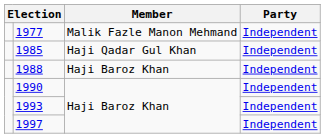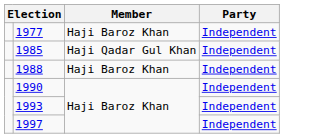(152, 32) Malik Fazle Manon Mehmand -> (118, 32) Haji Baroz Khan
